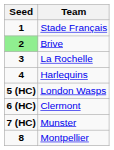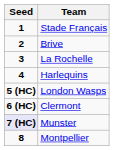(21, 43) lightgreen background -> (21, 43) no background
(21, 122) no background -> (21, 122) lavender background
